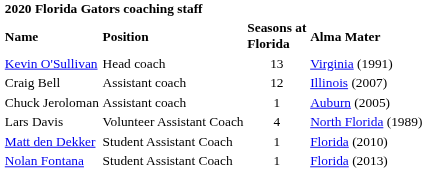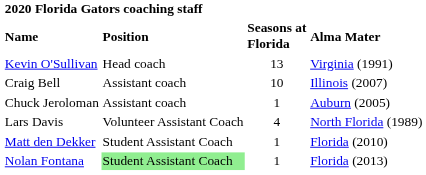(277, 83) 12 -> (277, 83) 10
(168, 161) no background -> (168, 161) lightgreen background
